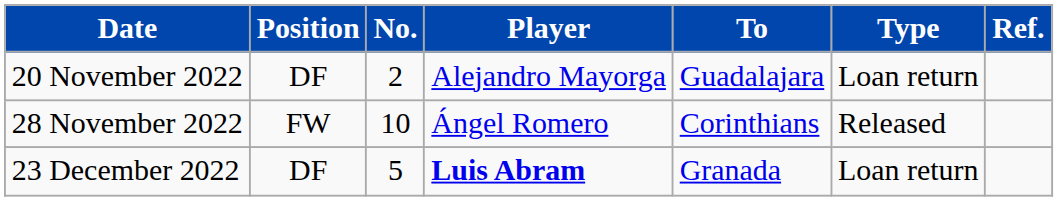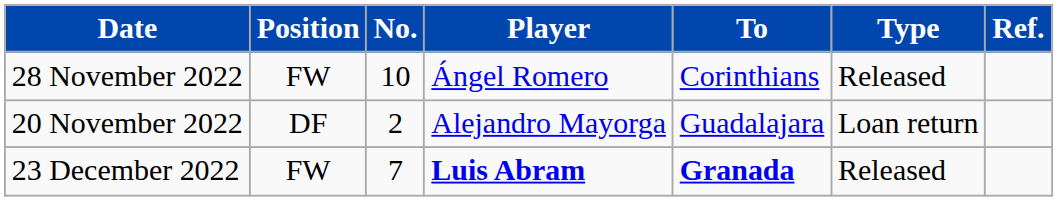rows swapped: (127, 75) <-> (127, 123)
(308, 170) DF -> (308, 170) FW
(396, 170) 5 -> (396, 170) 7
(730, 170) normal -> (737, 170) bold
(908, 170) Loan return -> (892, 170) Released
